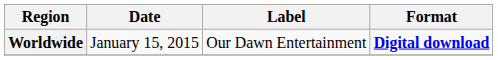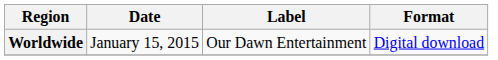(432, 42) bold -> (429, 42) normal
